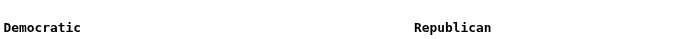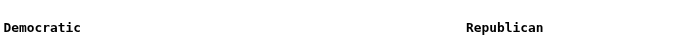columns swapped: (684, 8) <-> (453, 8)
